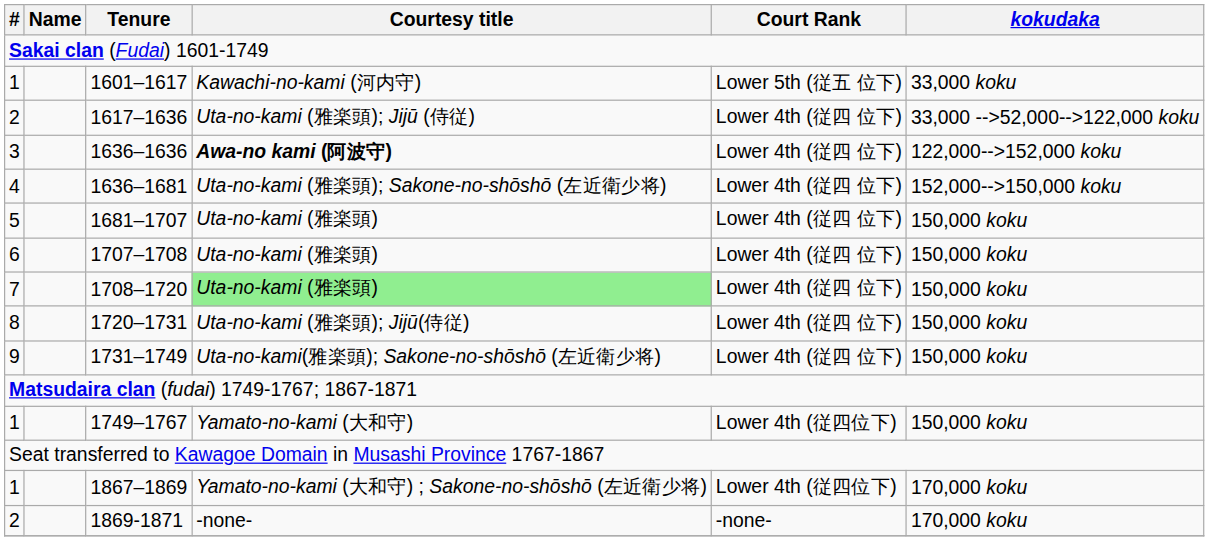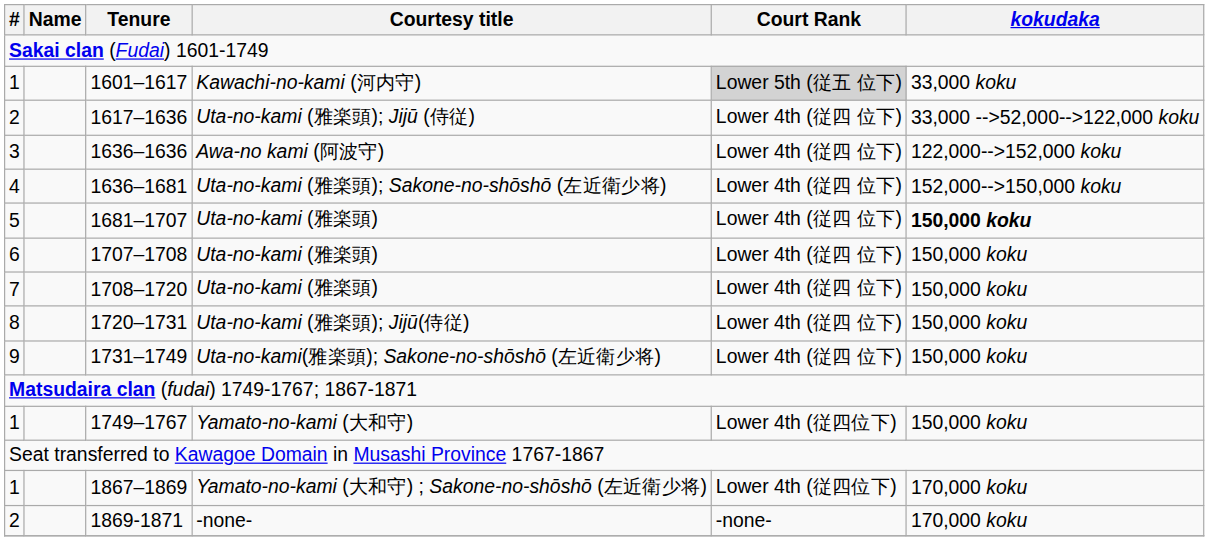(809, 82) no background -> (809, 82) lightgrey background
(294, 151) bold -> (290, 151) normal
(969, 220) normal -> (971, 220) bold
(287, 288) lightgreen background -> (287, 288) no background
